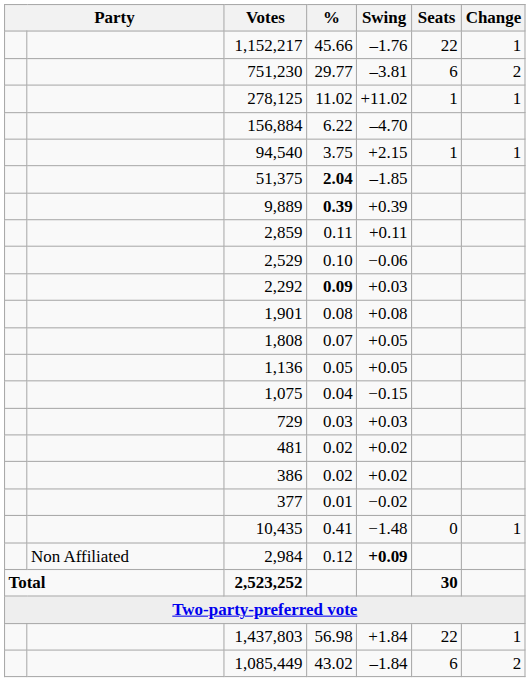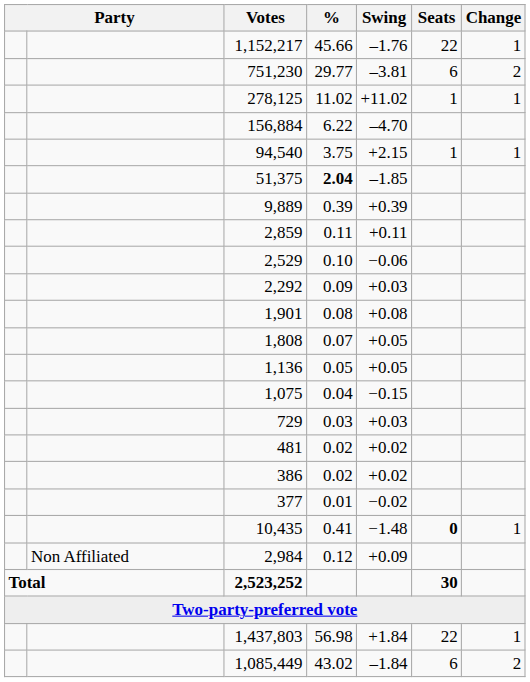(338, 206) bold -> (338, 206) normal
(338, 286) bold -> (338, 286) normal
(454, 529) normal -> (454, 529) bold
(388, 555) bold -> (388, 555) normal
